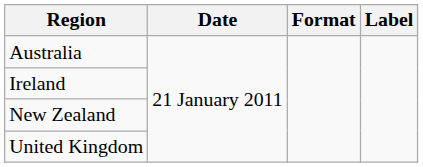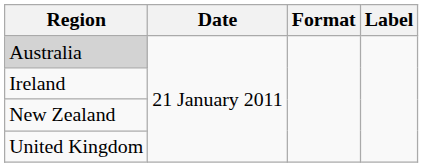(46, 51) no background -> (46, 51) lightgrey background
